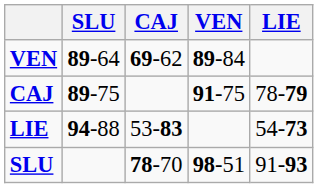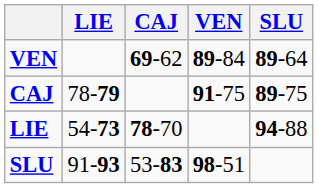columns swapped: (281, 22) <-> (94, 22)
(156, 128) 53-83 -> (156, 128) 78-70
(156, 164) 78-70 -> (156, 164) 53-83
